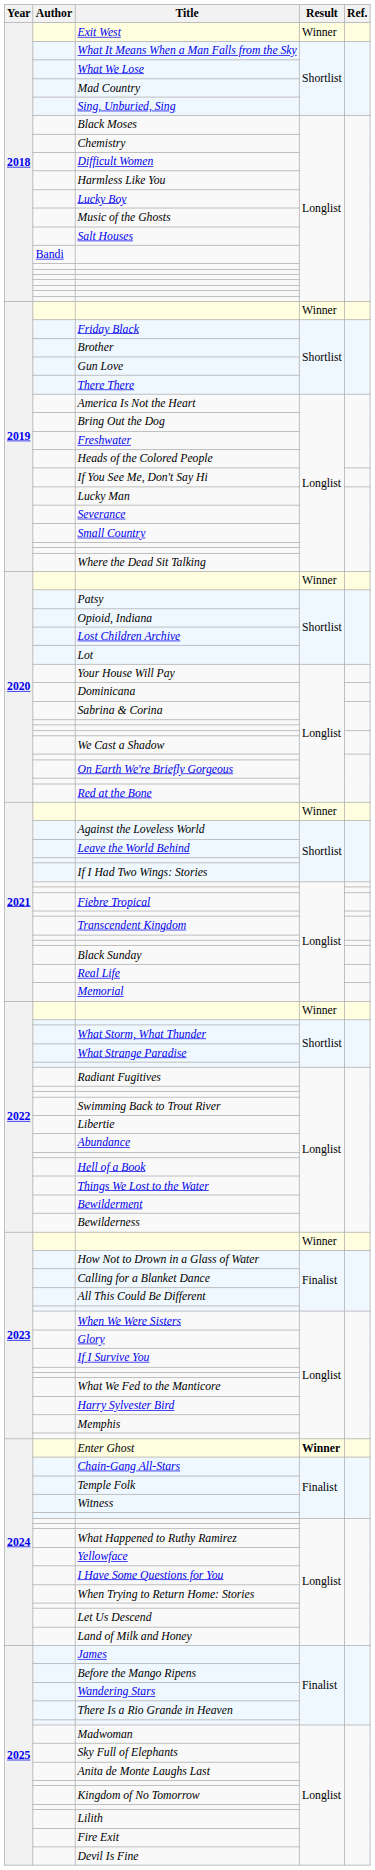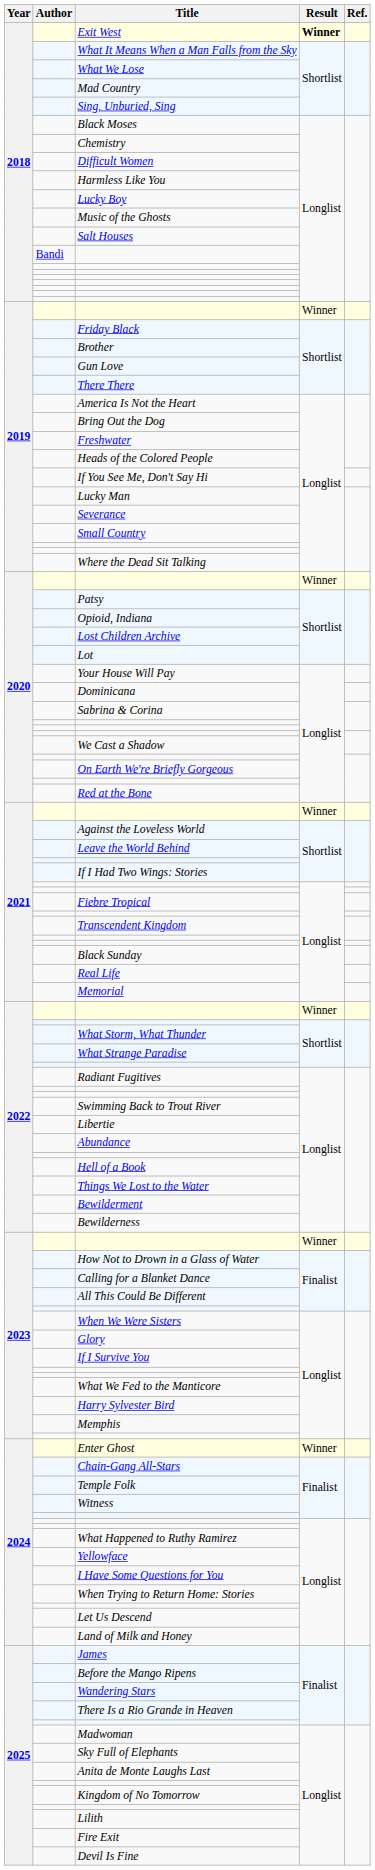(319, 32) normal -> (321, 32) bold
(321, 1448) bold -> (319, 1448) normal
